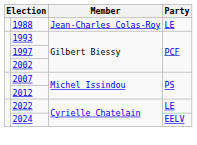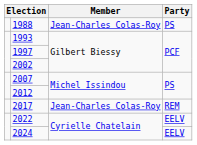(170, 25) LE -> (170, 25) PS
+ row: (23, 106)
(170, 106) LE -> (175, 120) EELV
